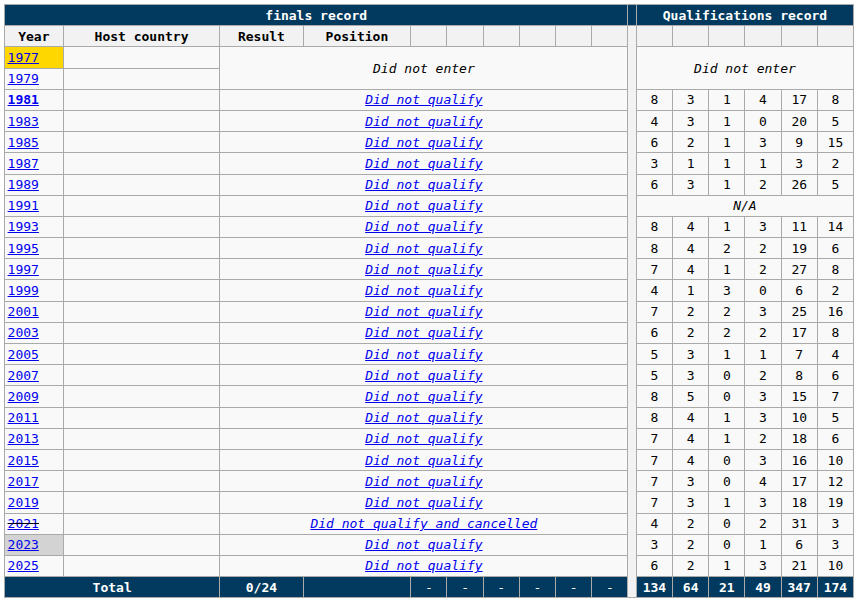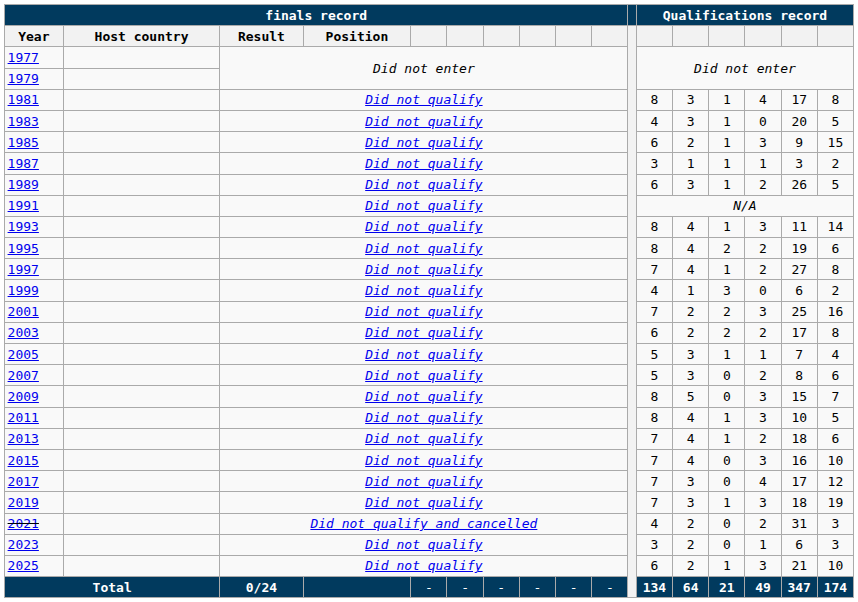(23, 57) gold background -> (23, 57) no background
(23, 100) bold -> (23, 100) normal
(23, 545) lightgrey background -> (23, 545) no background
